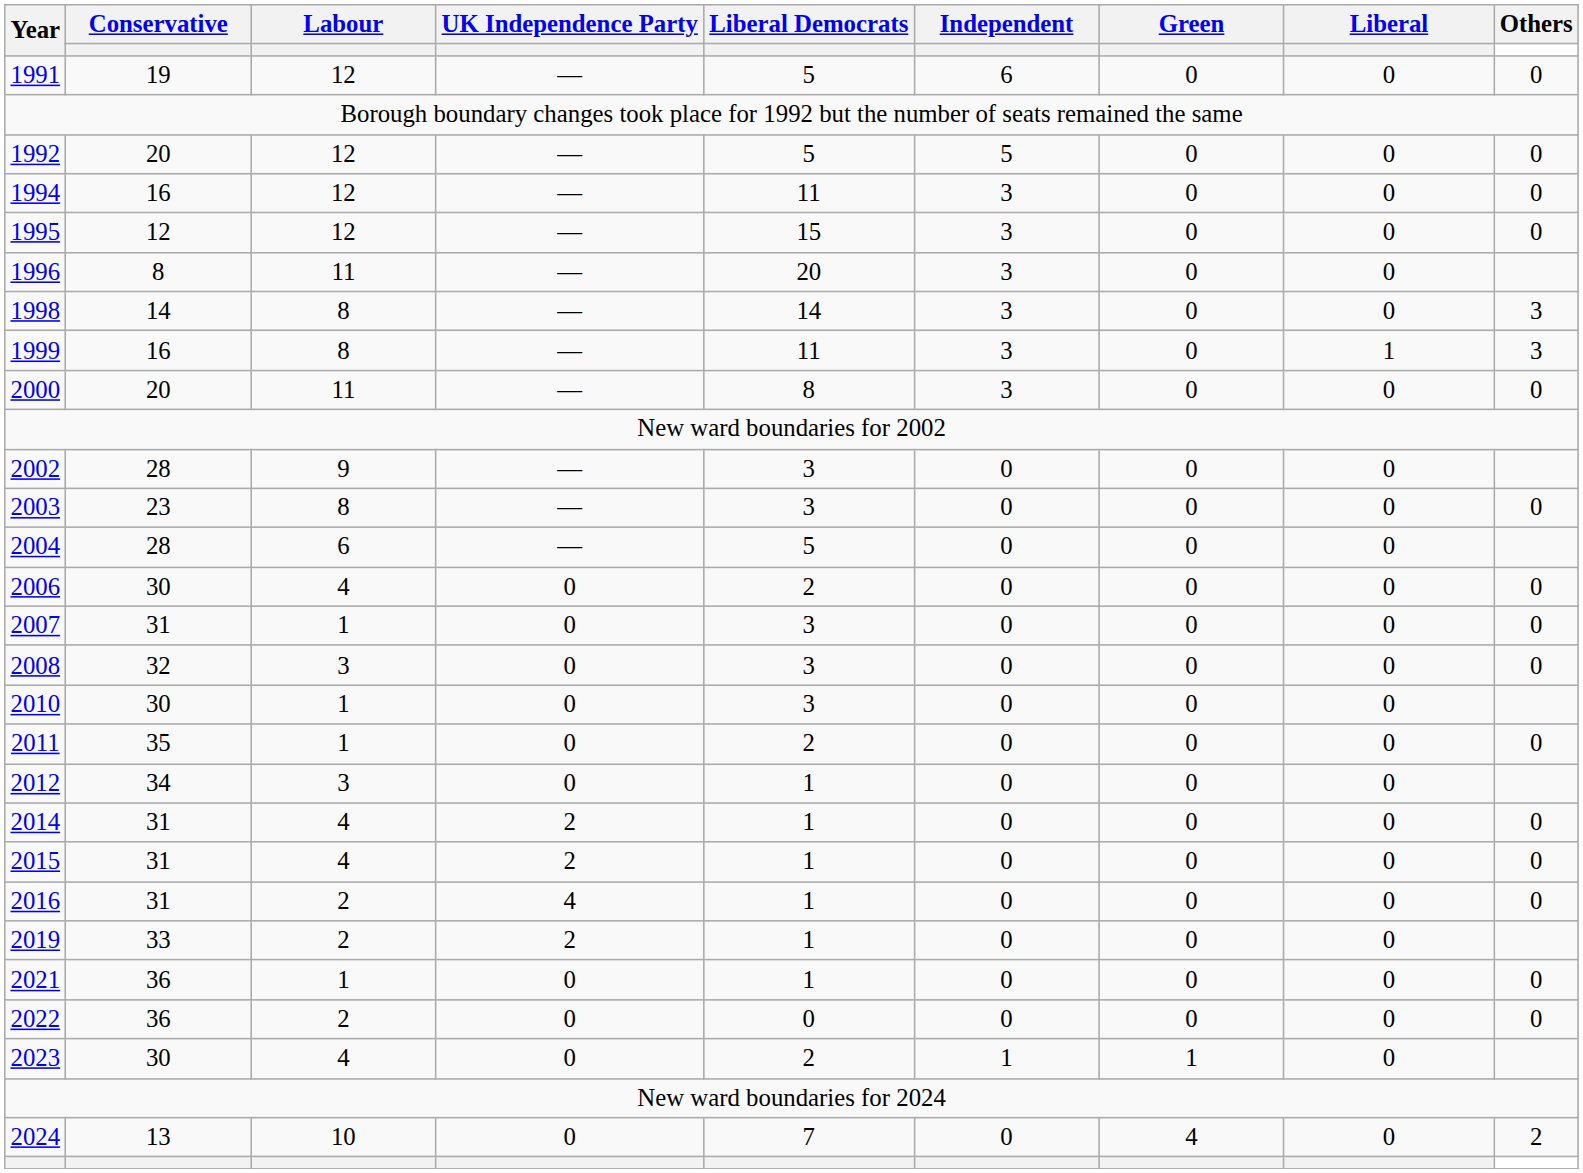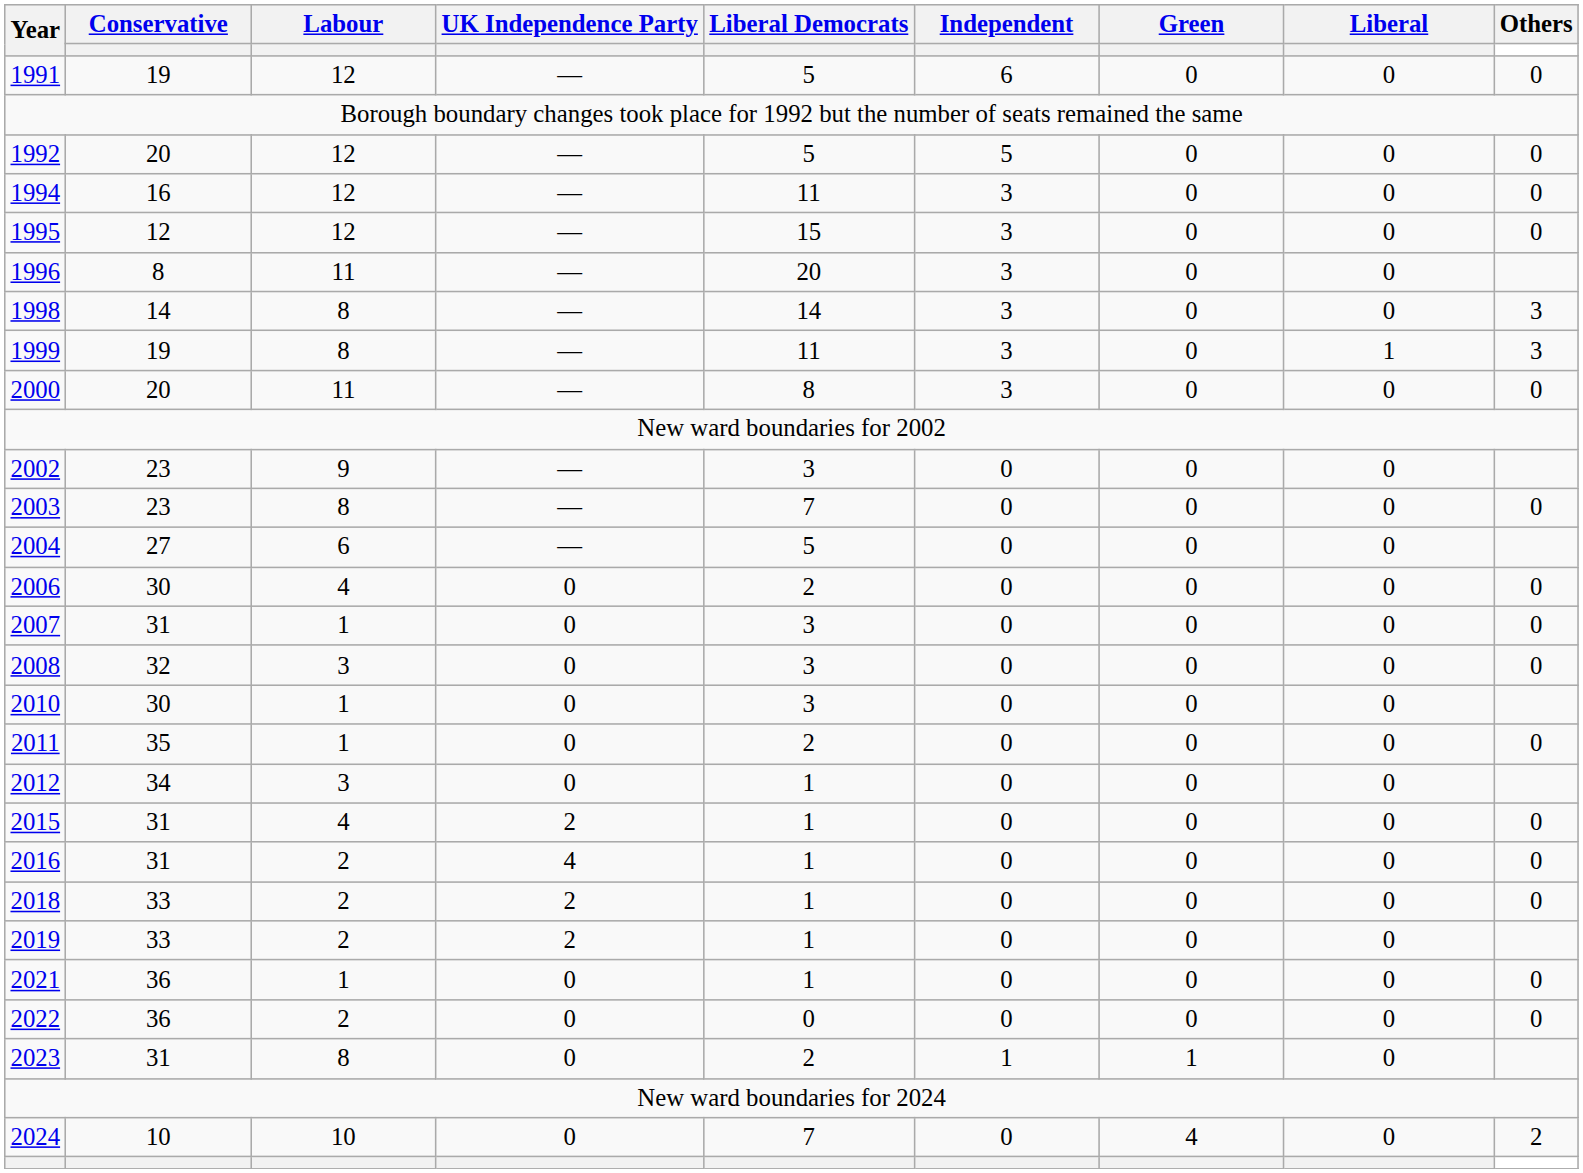(158, 350) 16 -> (158, 350) 19
(158, 468) 28 -> (158, 468) 23
(809, 507) 3 -> (809, 507) 7
(158, 546) 28 -> (158, 546) 27
- row: (35, 822)
+ row: (35, 900)
(158, 1058) 30 -> (158, 1058) 31
(343, 1058) 4 -> (343, 1058) 8
(158, 1136) 13 -> (158, 1136) 10
